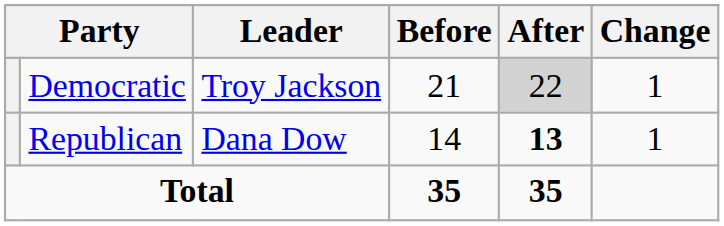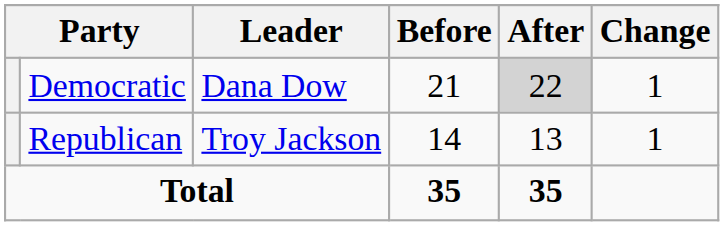(291, 84) Troy Jackson -> (274, 84) Dana Dow
(274, 138) Dana Dow -> (291, 138) Troy Jackson
(546, 138) bold -> (546, 138) normal
